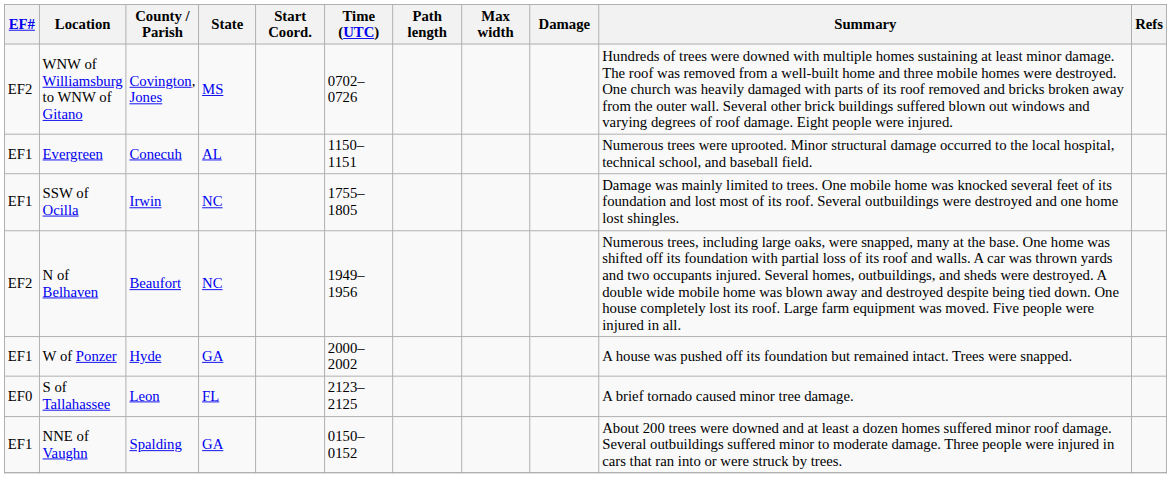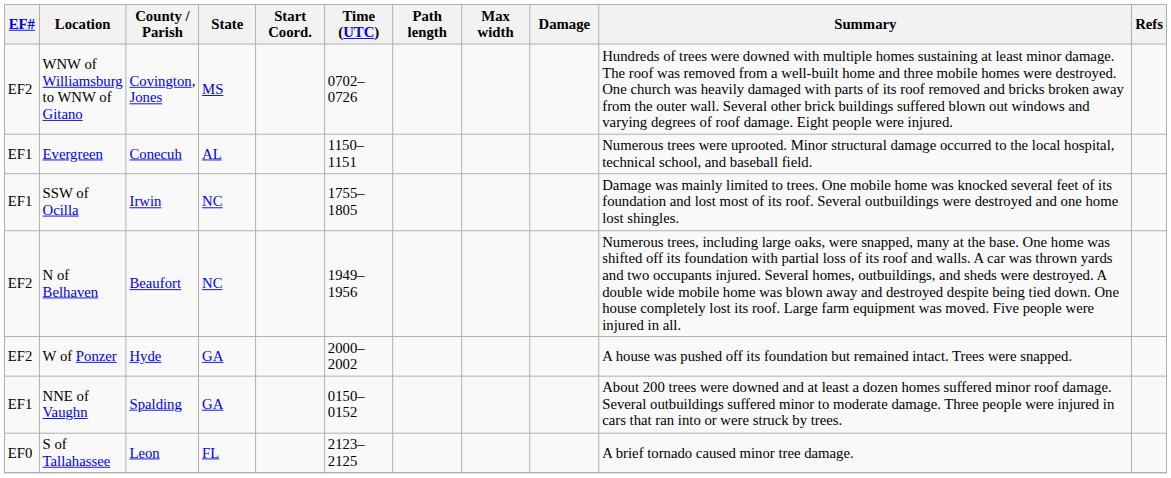(20, 356) EF1 -> (20, 356) EF2
rows swapped: (76, 396) <-> (66, 444)
